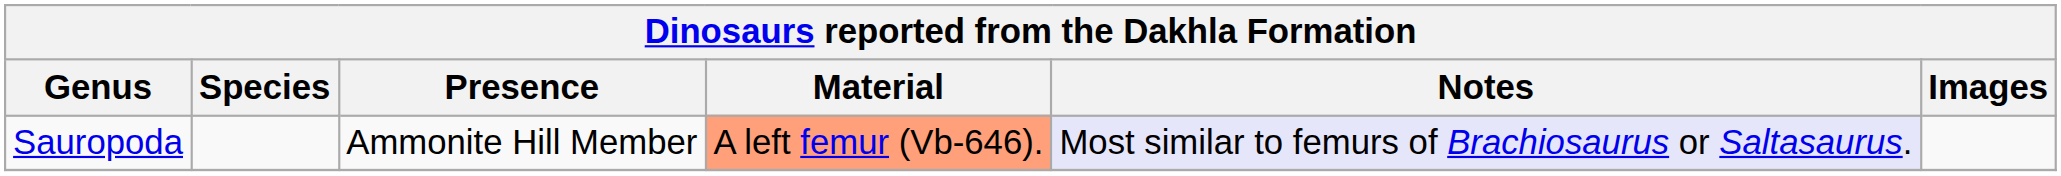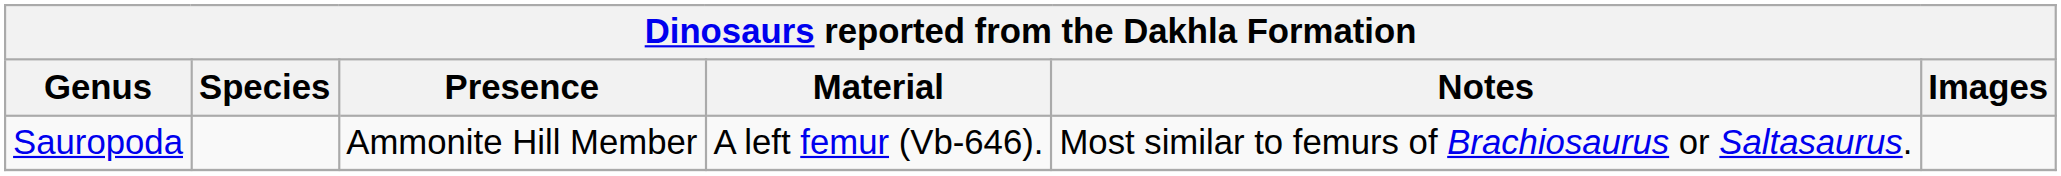(878, 142) lightsalmon background -> (878, 142) no background
(1486, 142) lavender background -> (1486, 142) no background
